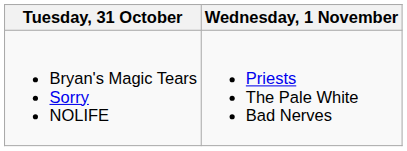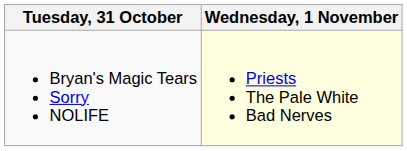(301, 97) no background -> (301, 97) lightyellow background
